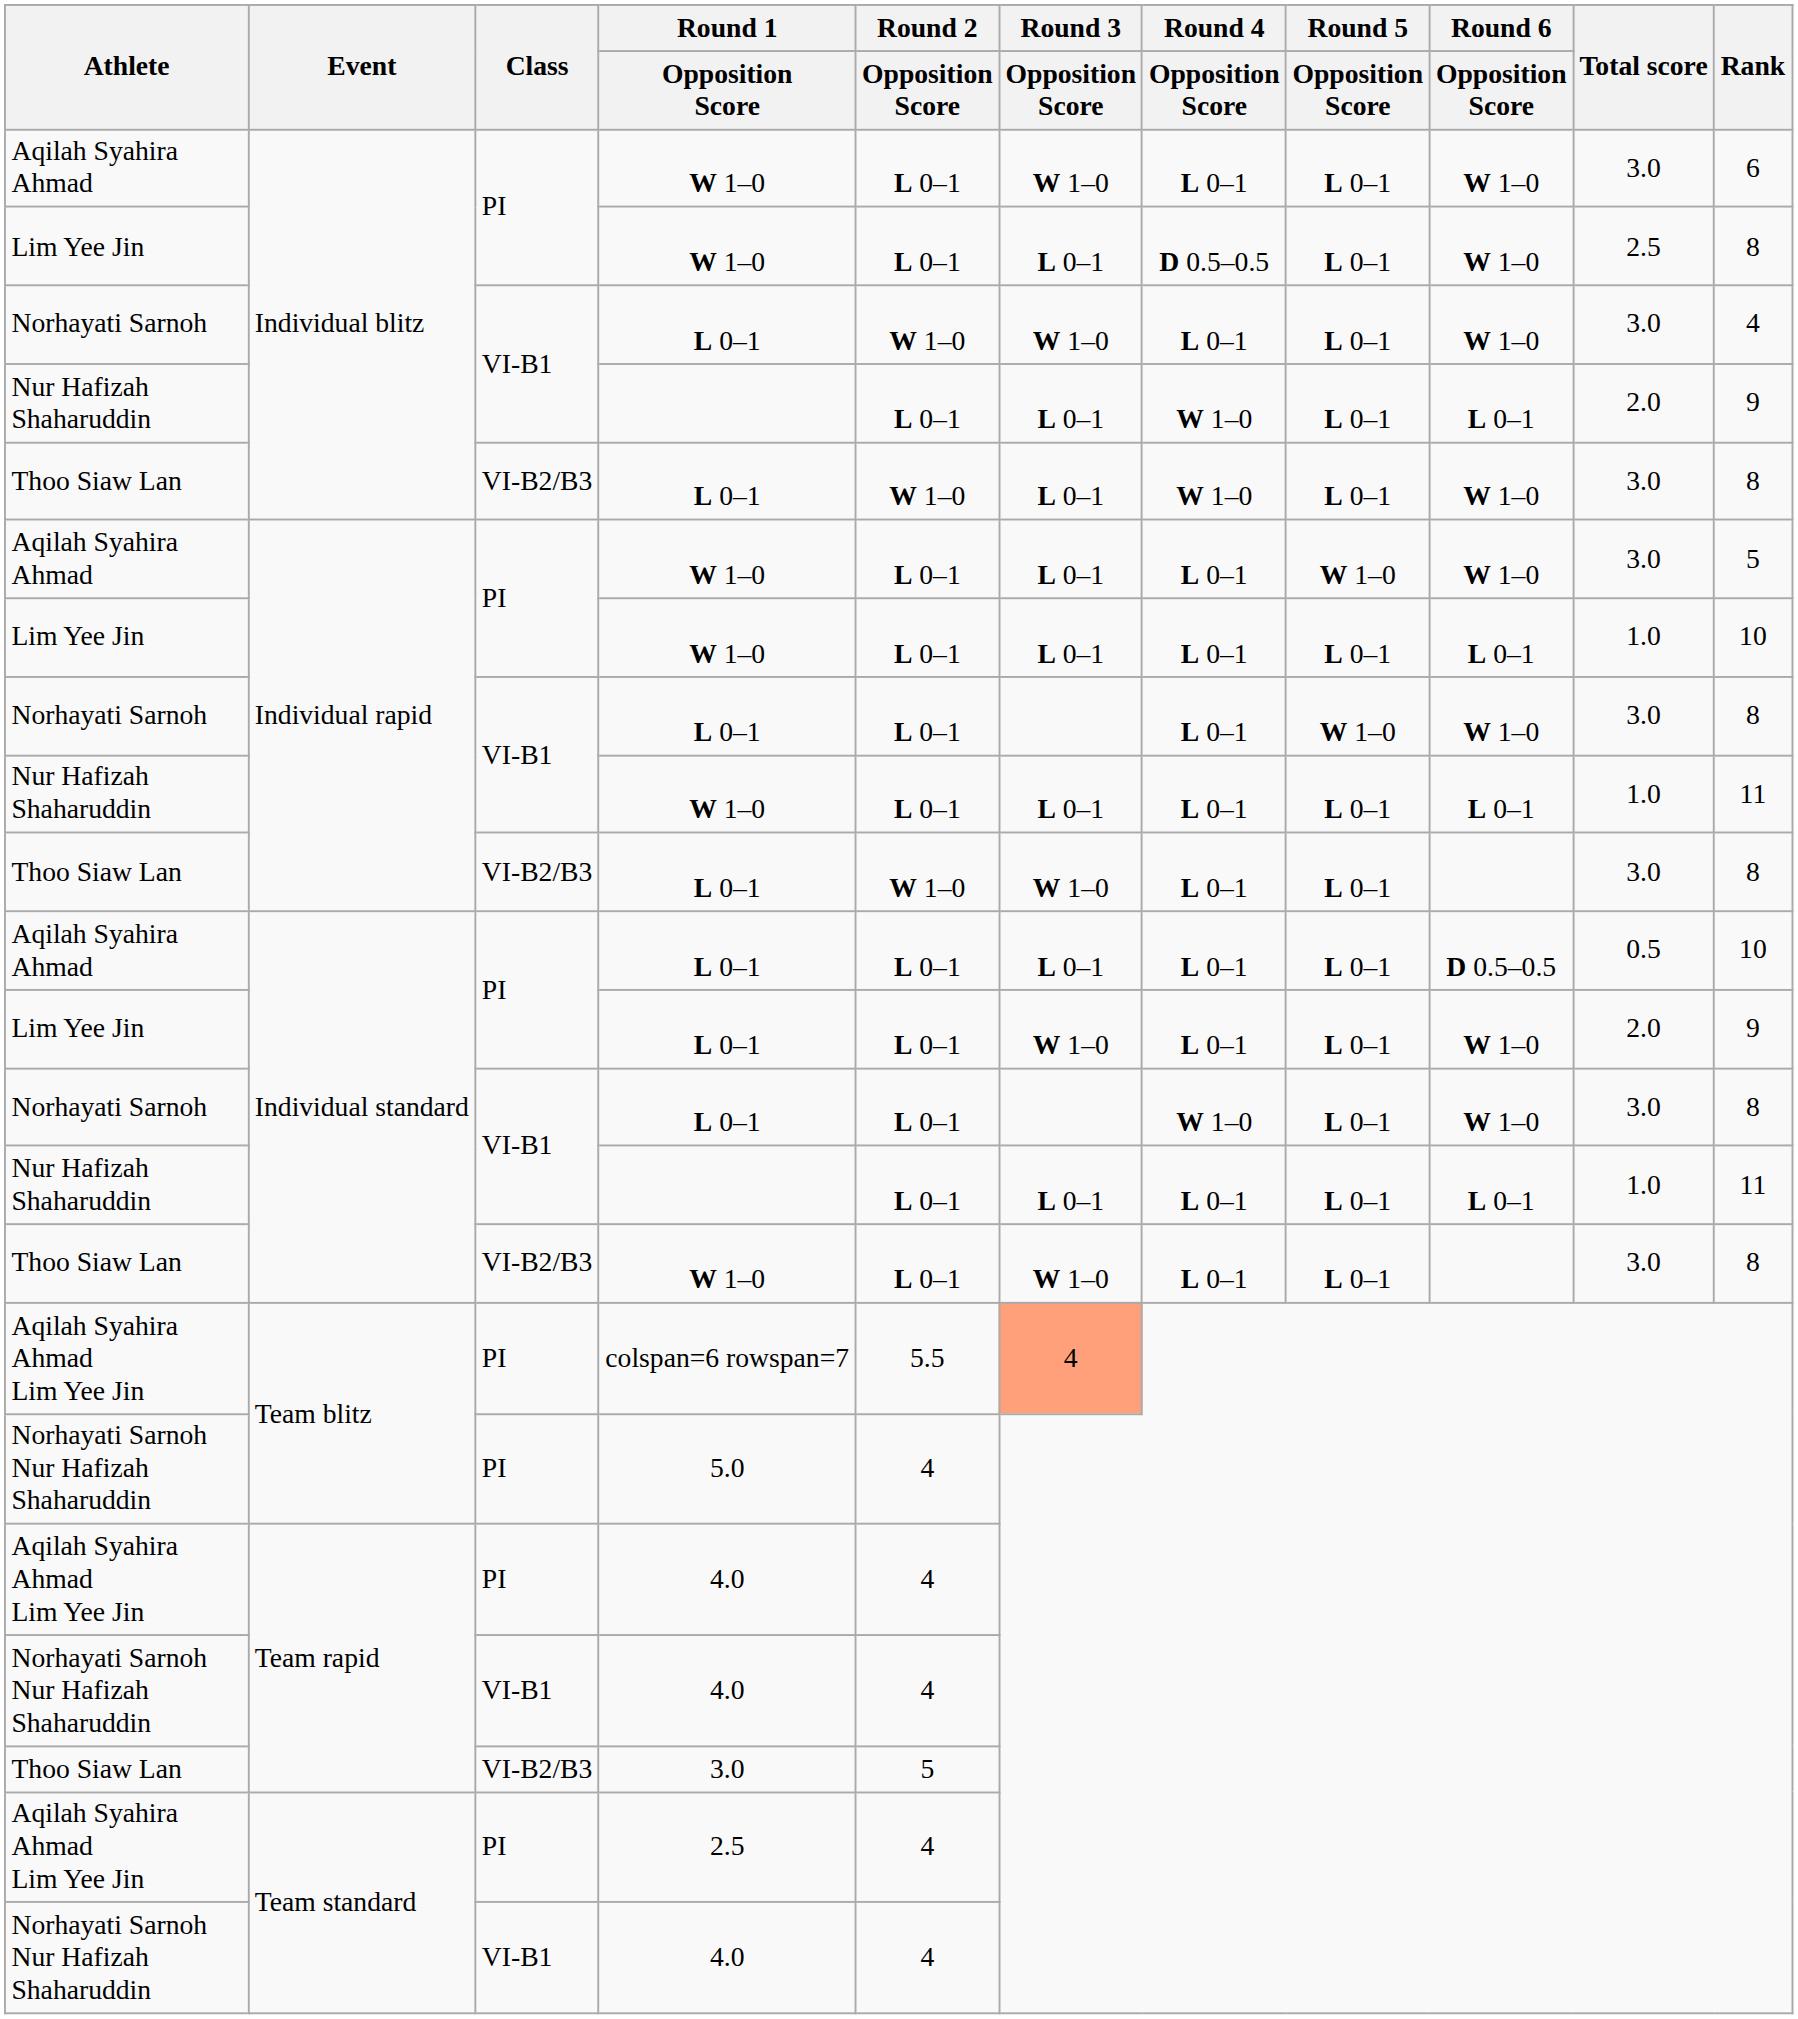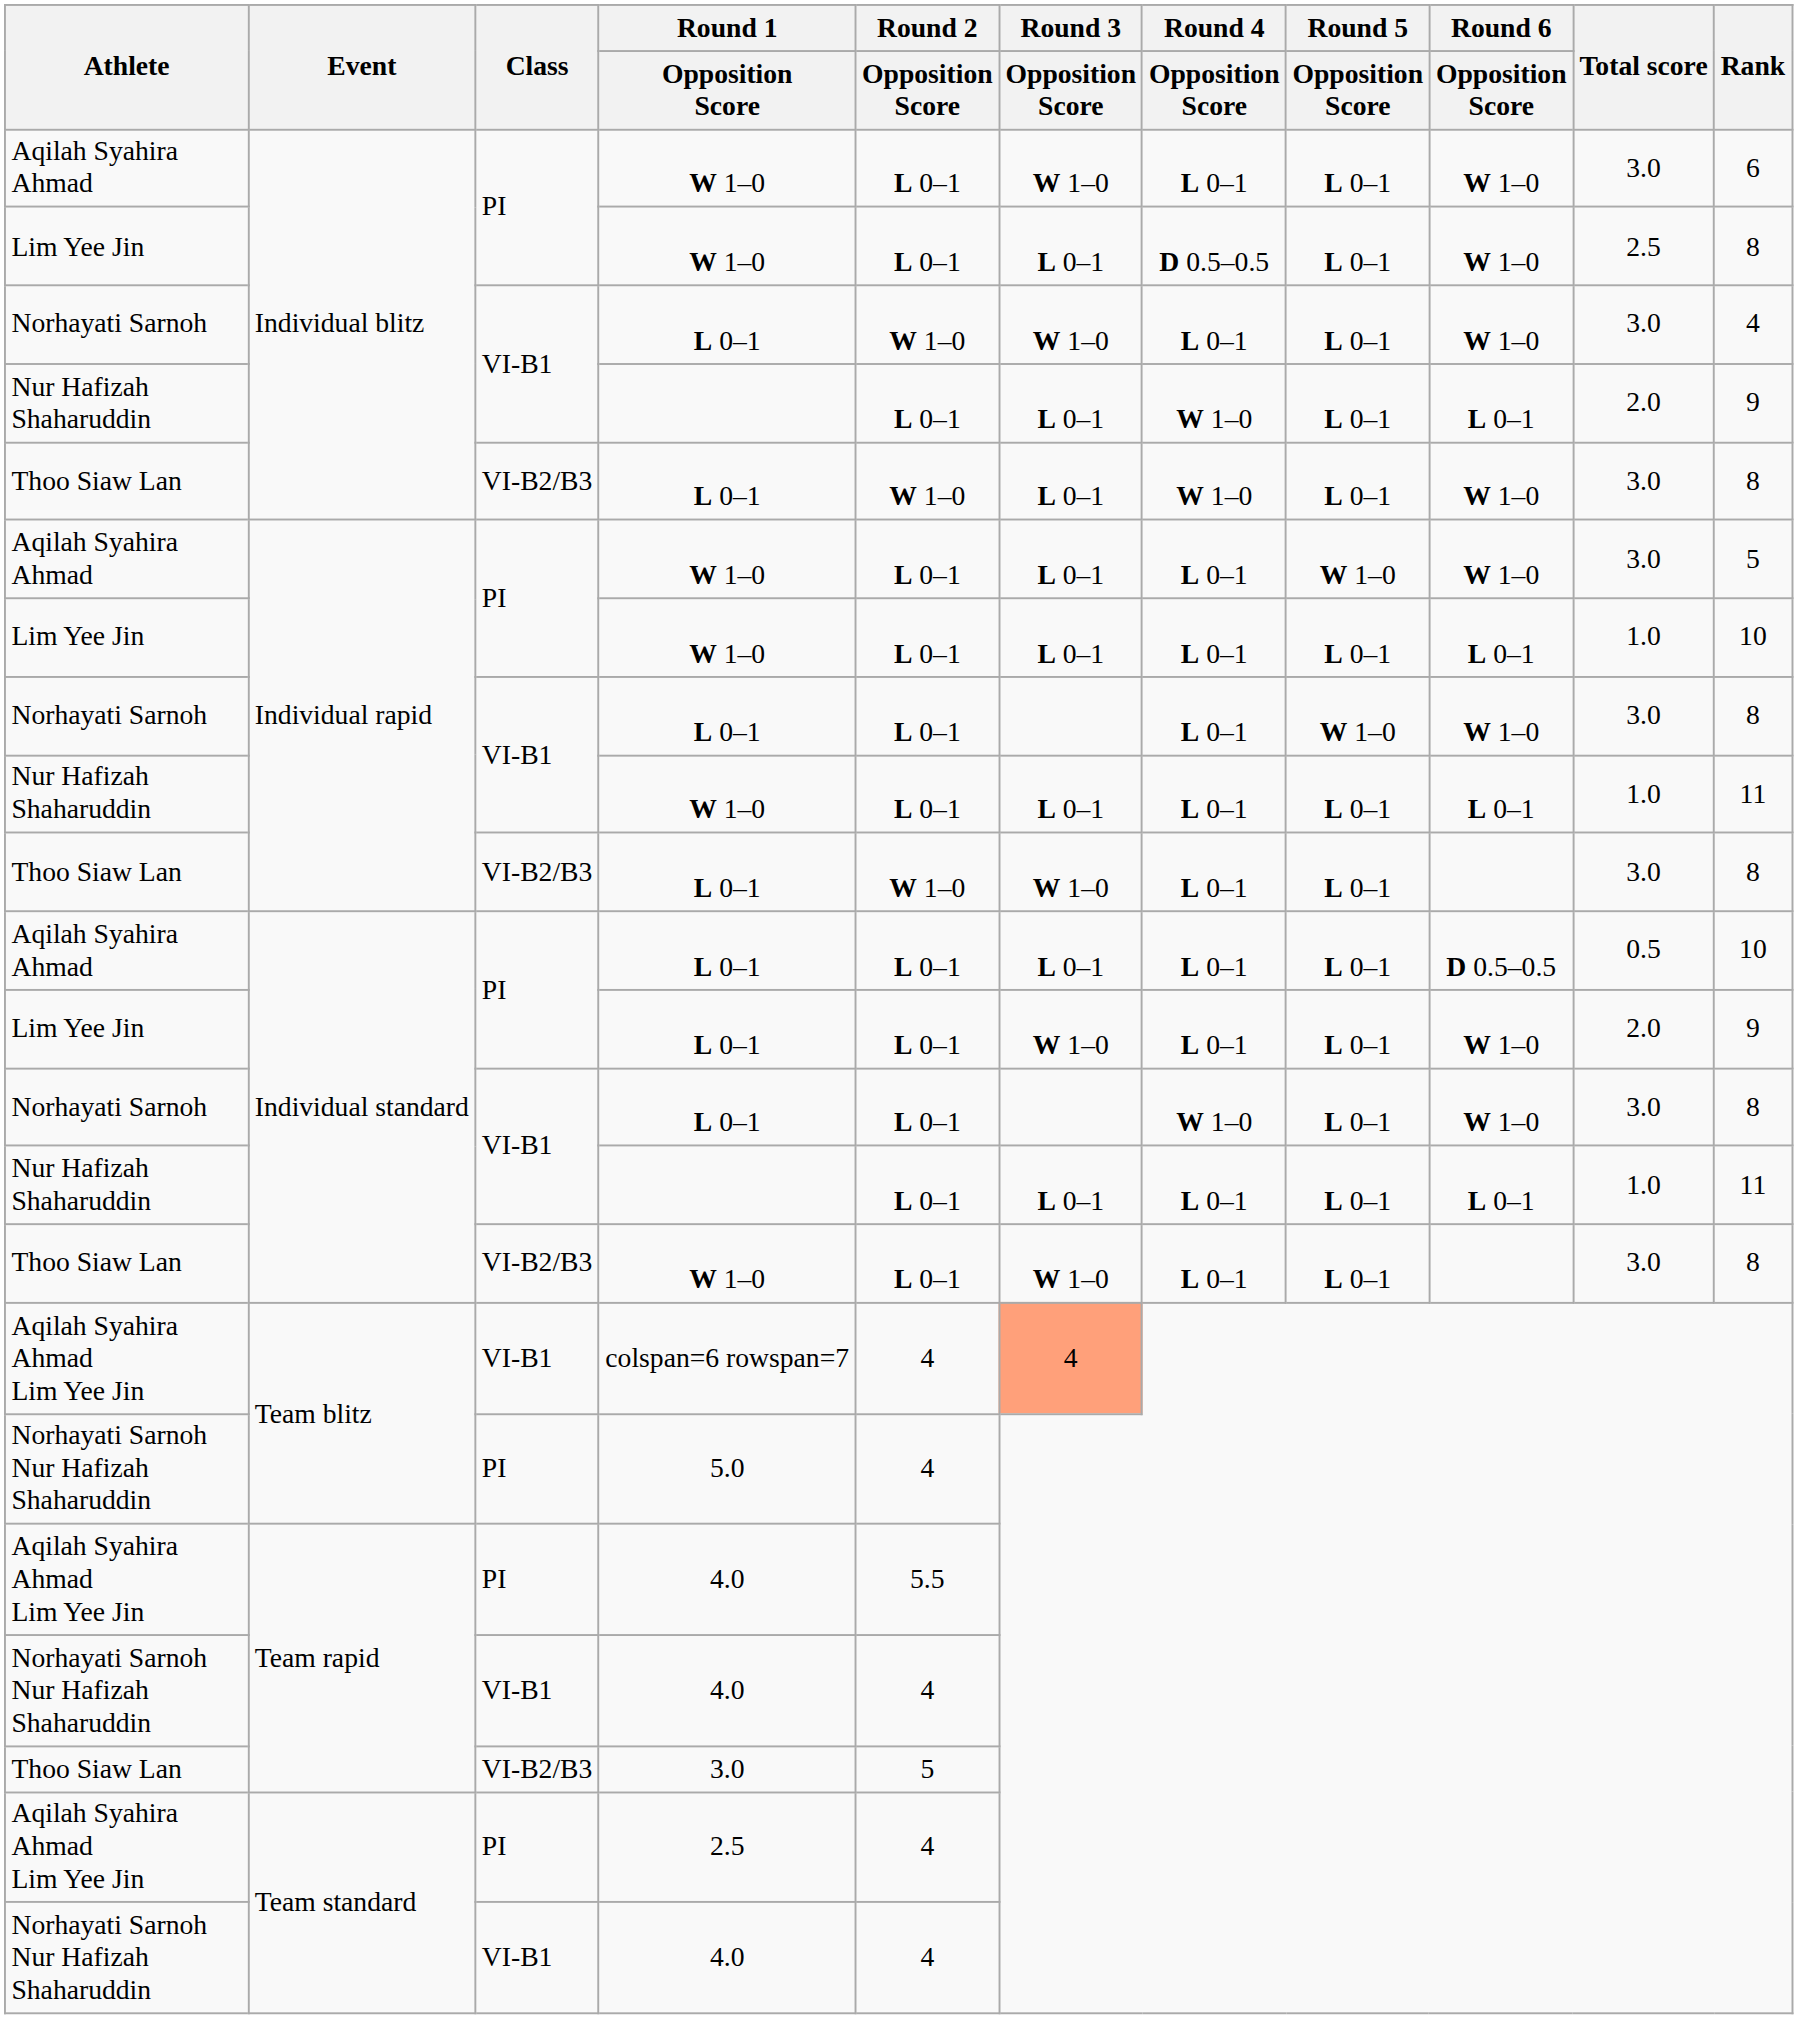(494, 1357) PI -> (517, 1357) VI-B1
(927, 1357) 5.5 -> (927, 1357) 4
(927, 1579) 4 -> (927, 1579) 5.5
